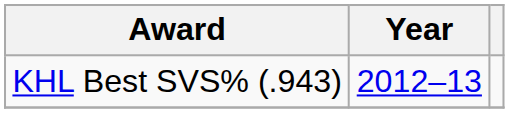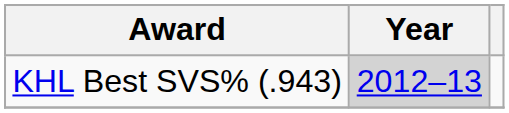(419, 81) no background -> (419, 81) lightgrey background
